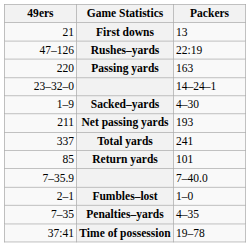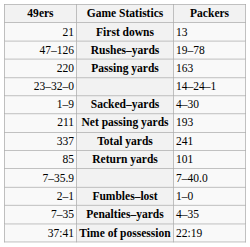(189, 50) 22:19 -> (190, 50) 19–78
(190, 232) 19–78 -> (189, 232) 22:19
